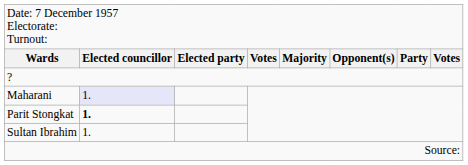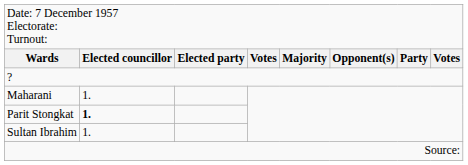(87, 95) lavender background -> (87, 95) no background
